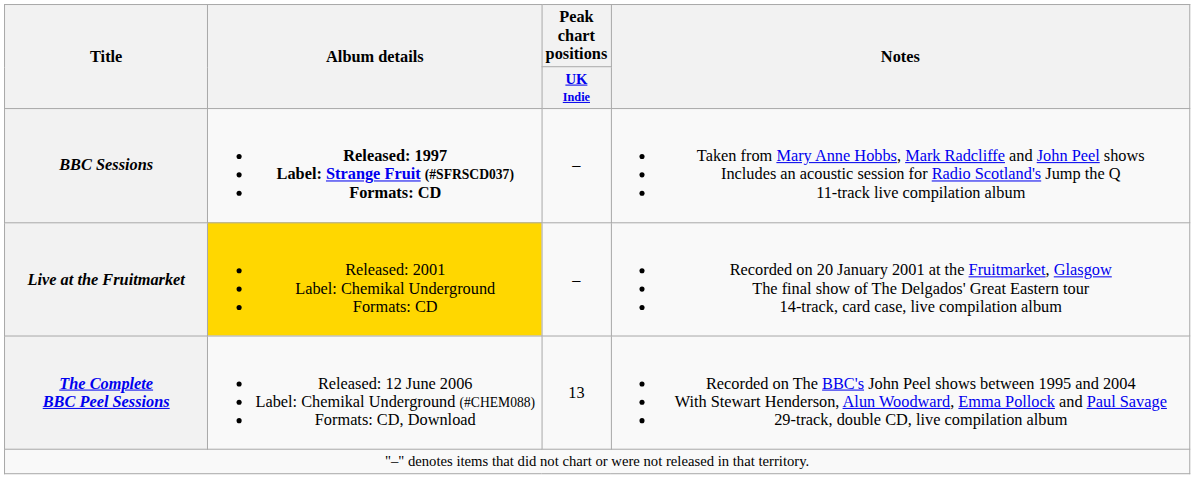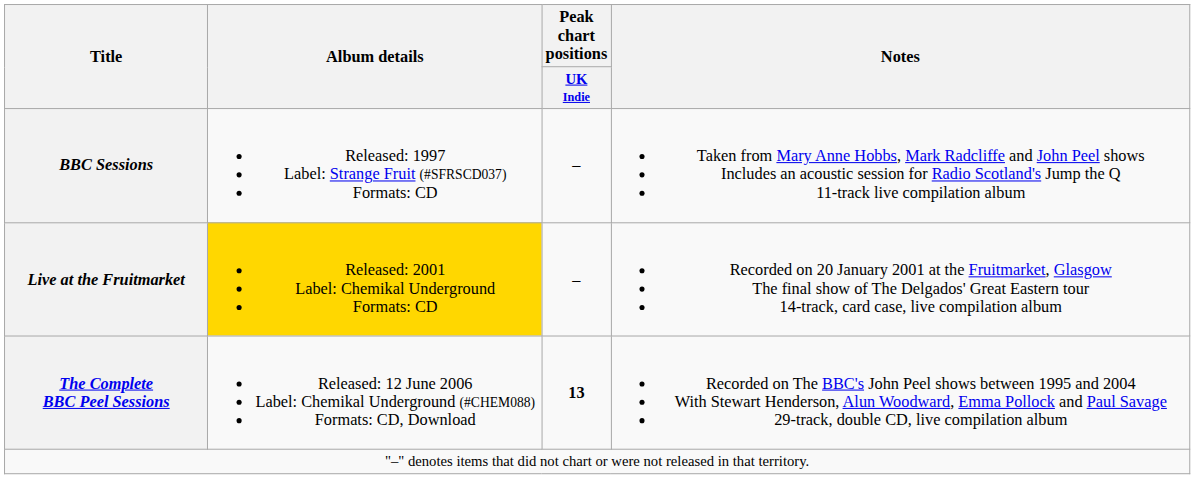(375, 175) bold -> (375, 175) normal
(576, 392) normal -> (576, 392) bold
